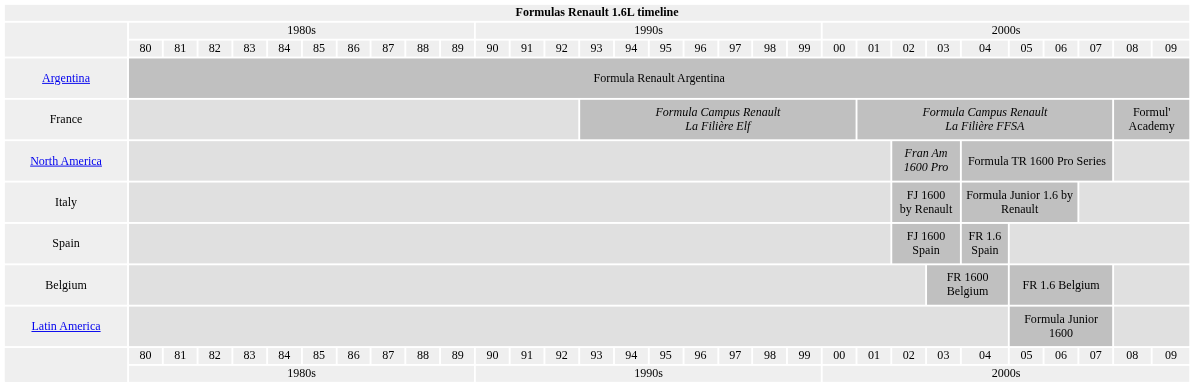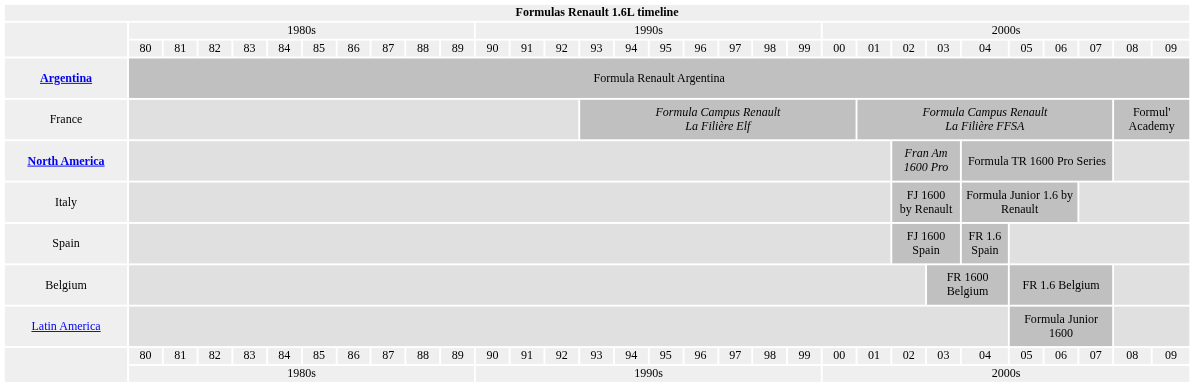(66, 78) normal -> (66, 78) bold
(66, 160) normal -> (66, 160) bold
